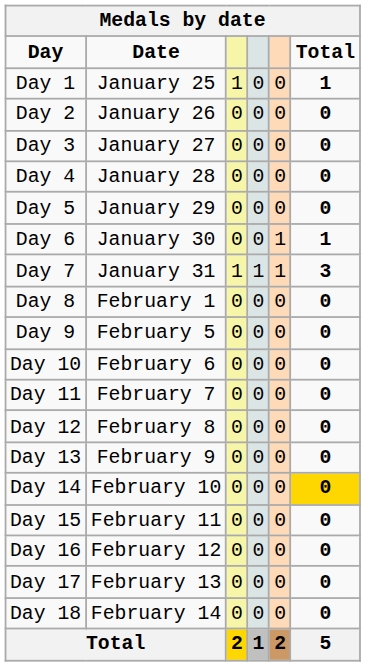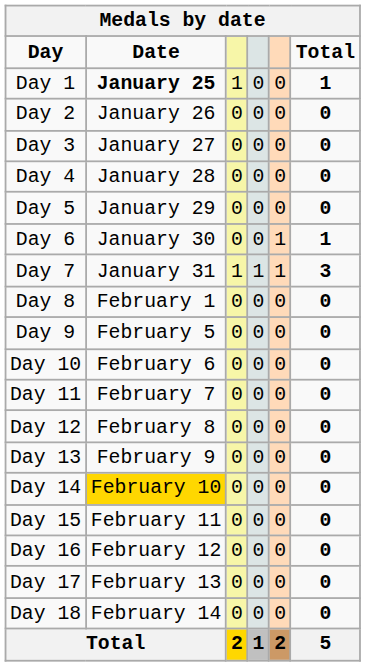(156, 84) normal -> (156, 84) bold
(156, 489) no background -> (156, 489) gold background
(325, 489) gold background -> (325, 489) no background
